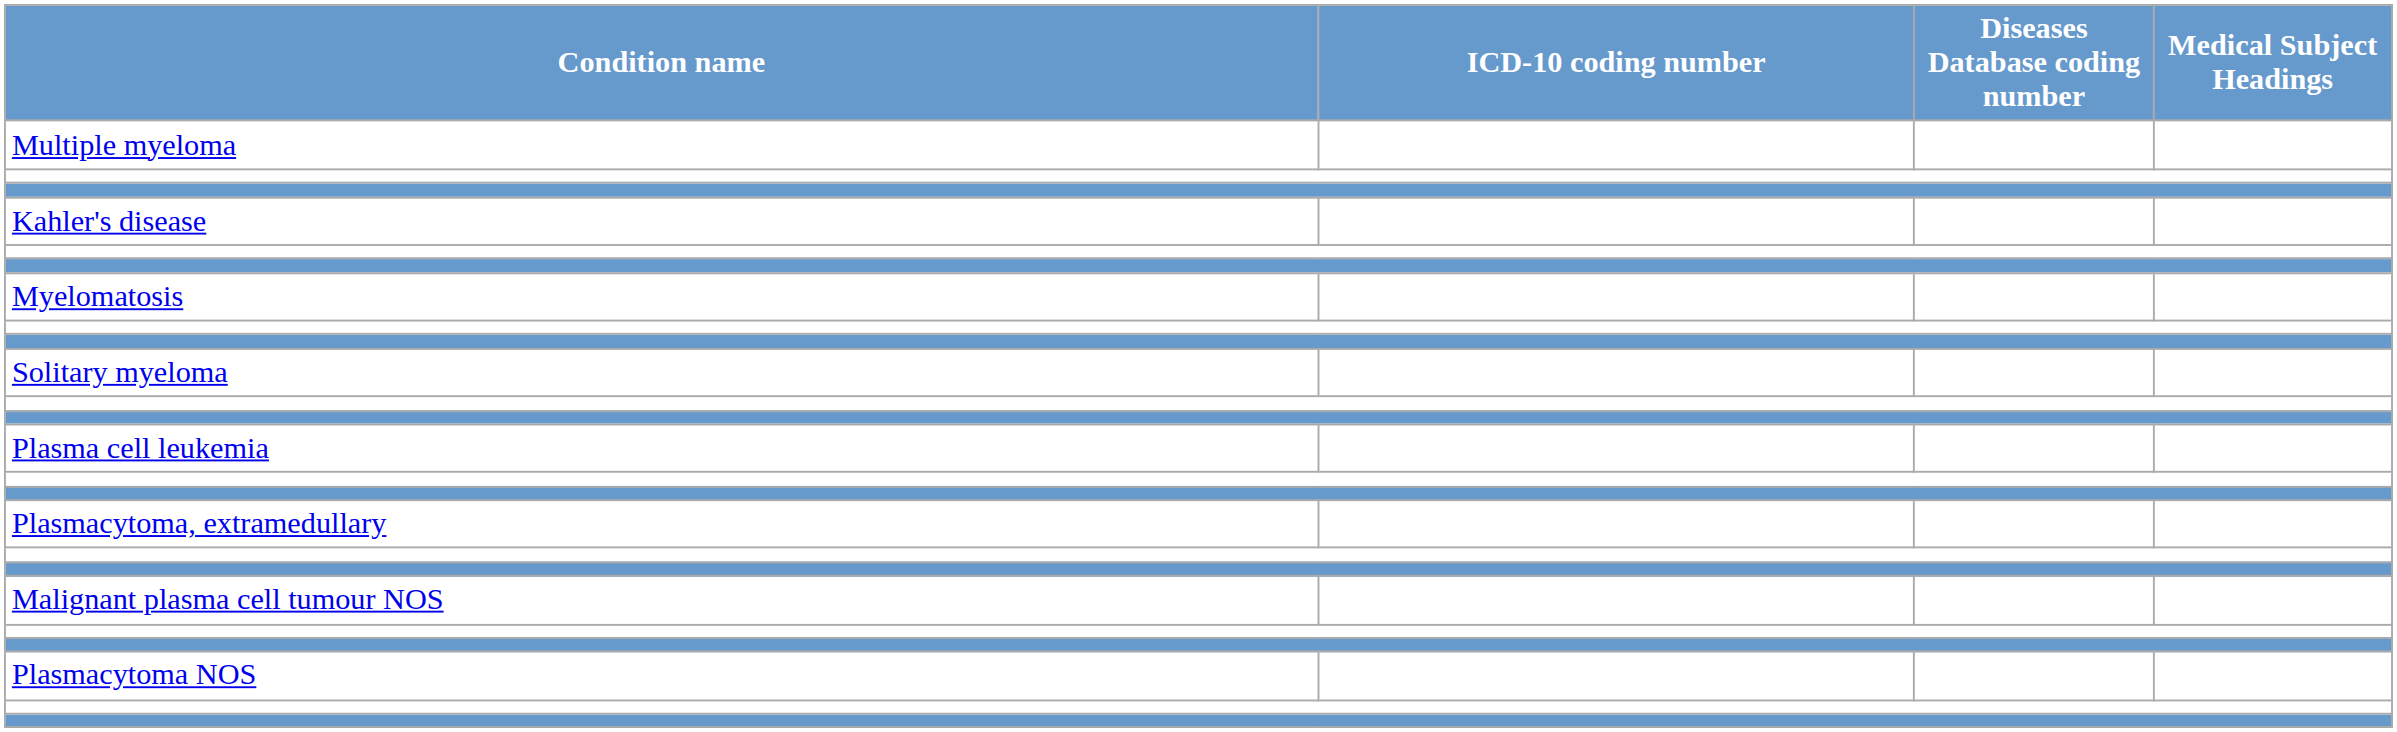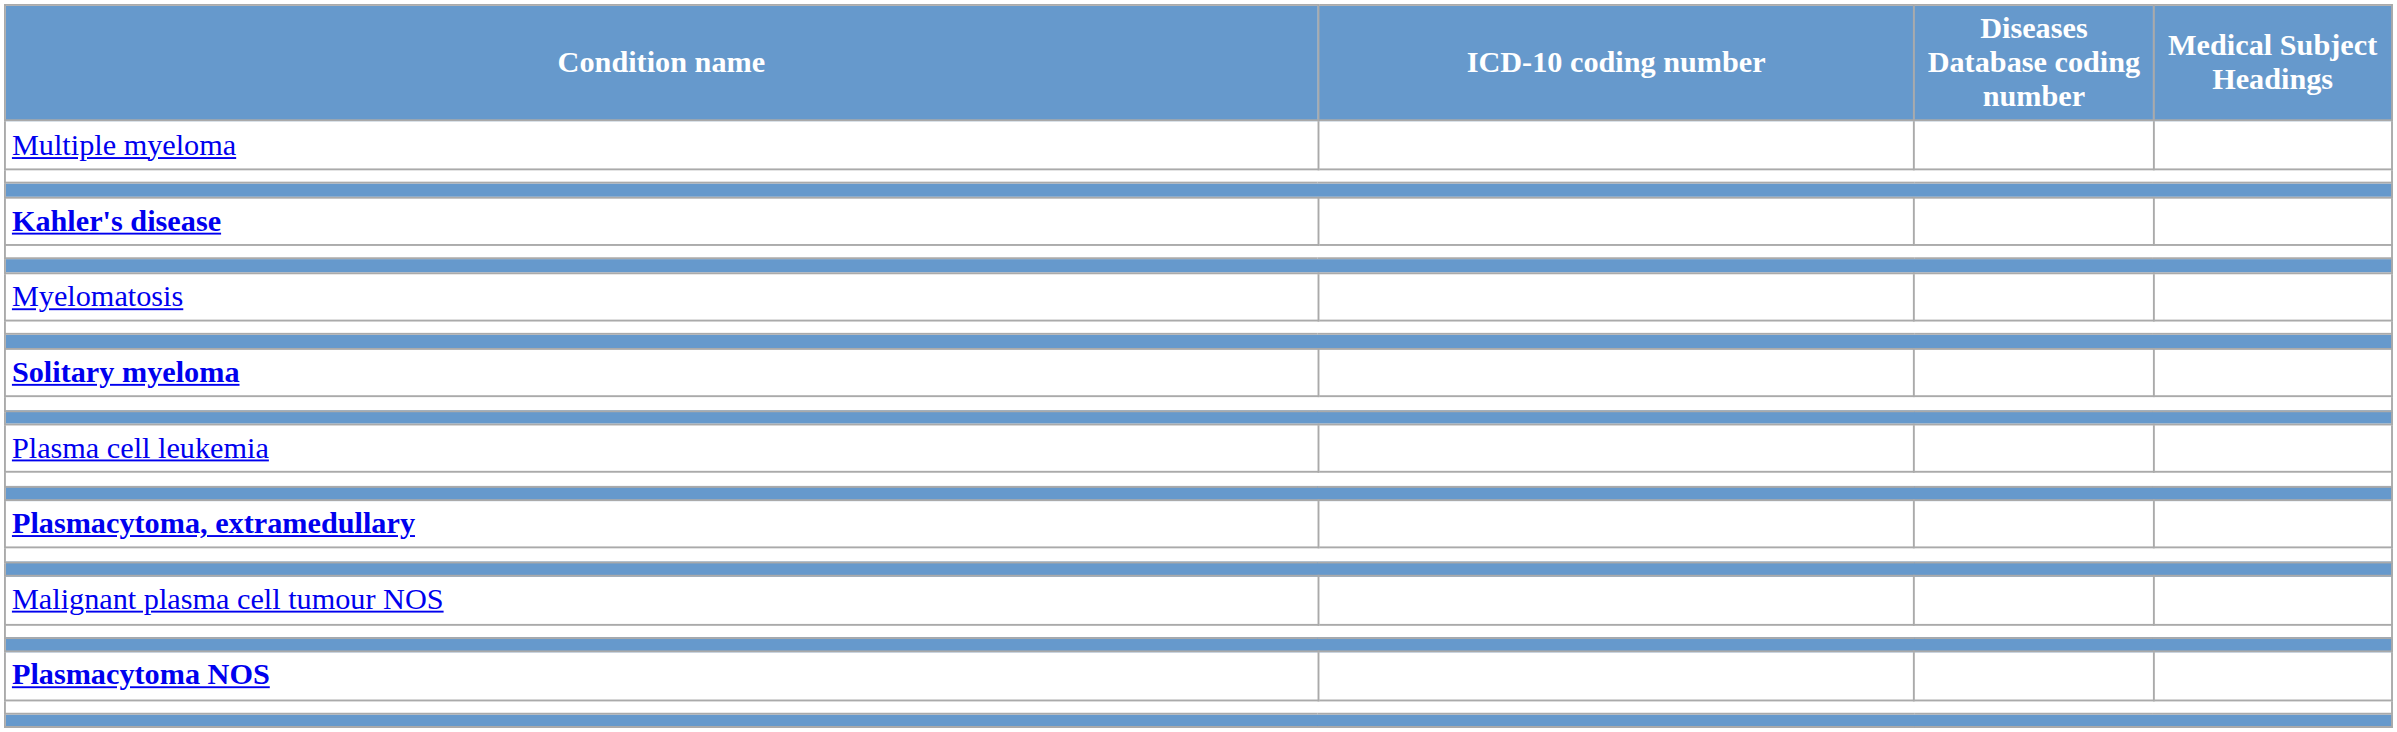(109, 220) normal -> (116, 220) bold
(120, 371) normal -> (126, 371) bold
(199, 523) normal -> (213, 523) bold
(134, 675) normal -> (141, 675) bold
